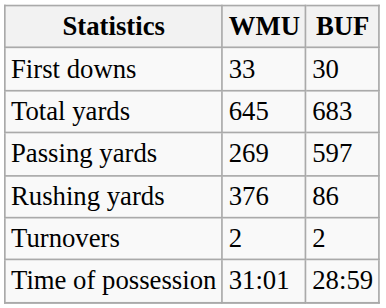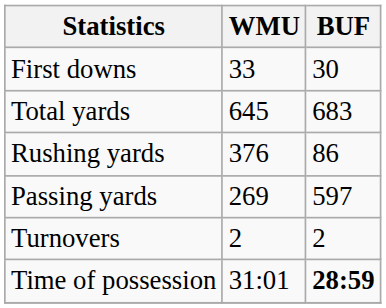rows swapped: (88, 195) <-> (84, 153)
(343, 280) normal -> (343, 280) bold
